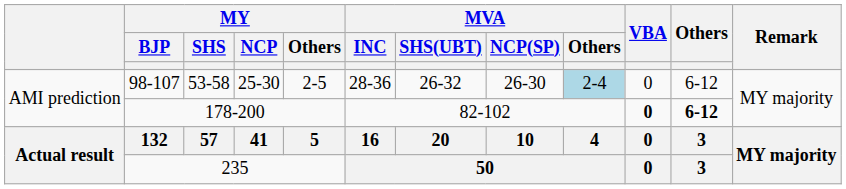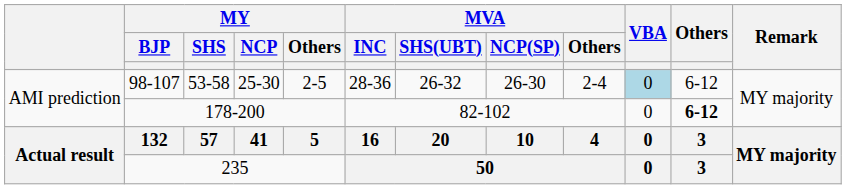(594, 83) lightblue background -> (594, 83) no background
(648, 83) no background -> (648, 83) lightblue background
(648, 112) bold -> (648, 112) normal
